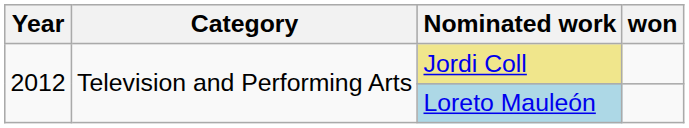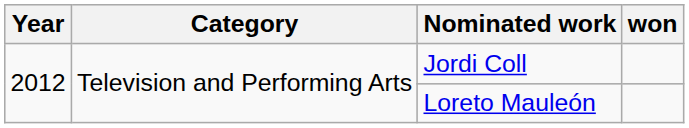(475, 63) khaki background -> (475, 63) no background
(510, 102) lightblue background -> (510, 102) no background
